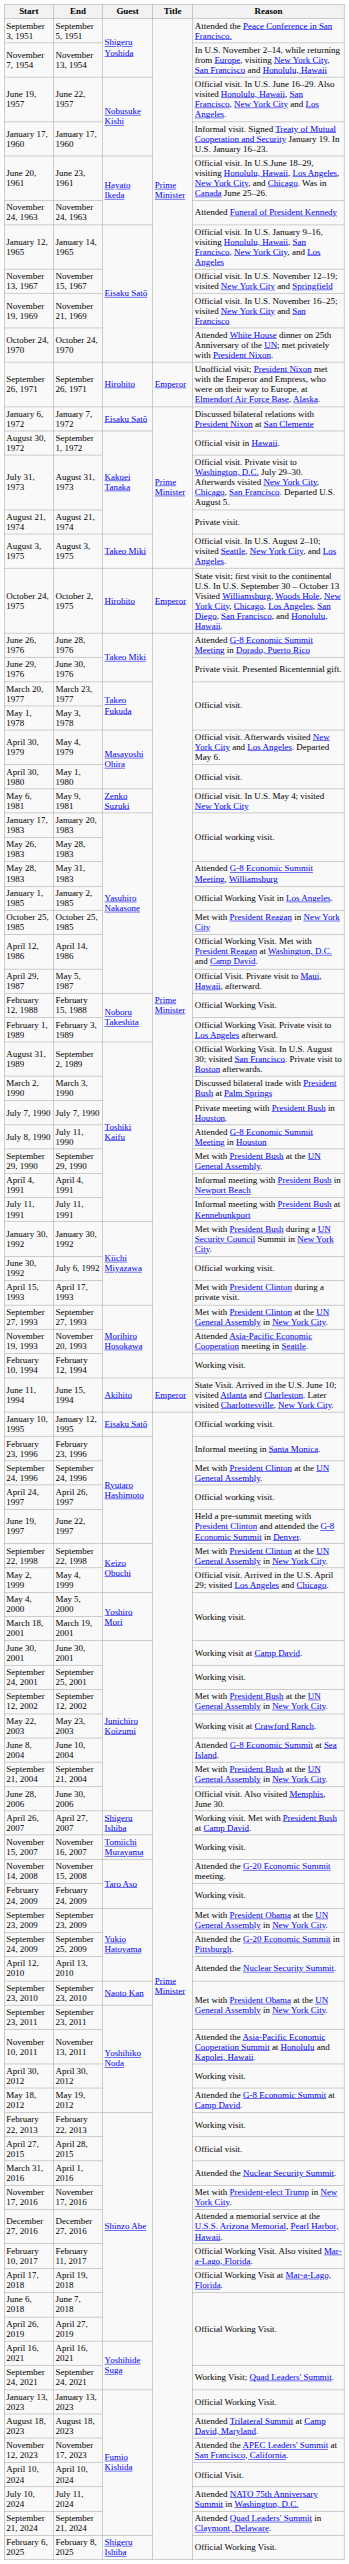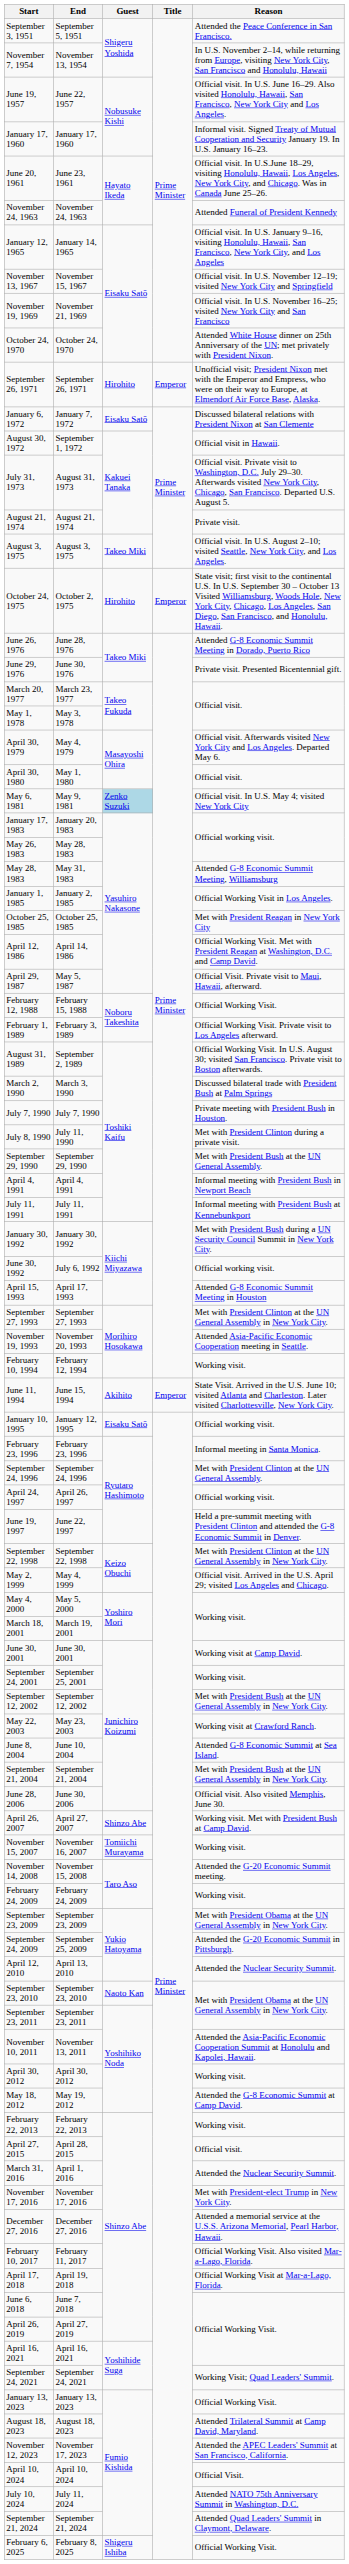(117, 801) no background -> (117, 801) lightblue background
(254, 1137) Attended G-8 Economic Summit Meeting in Houston -> (259, 1137) Met with President Clinton during a private visit.
(259, 1292) Met with President Clinton during a private visit. -> (254, 1292) Attended G-8 Economic Summit Meeting in Houston
(119, 1823) Shigeru Ishiba -> (125, 1823) Shinzo Abe
